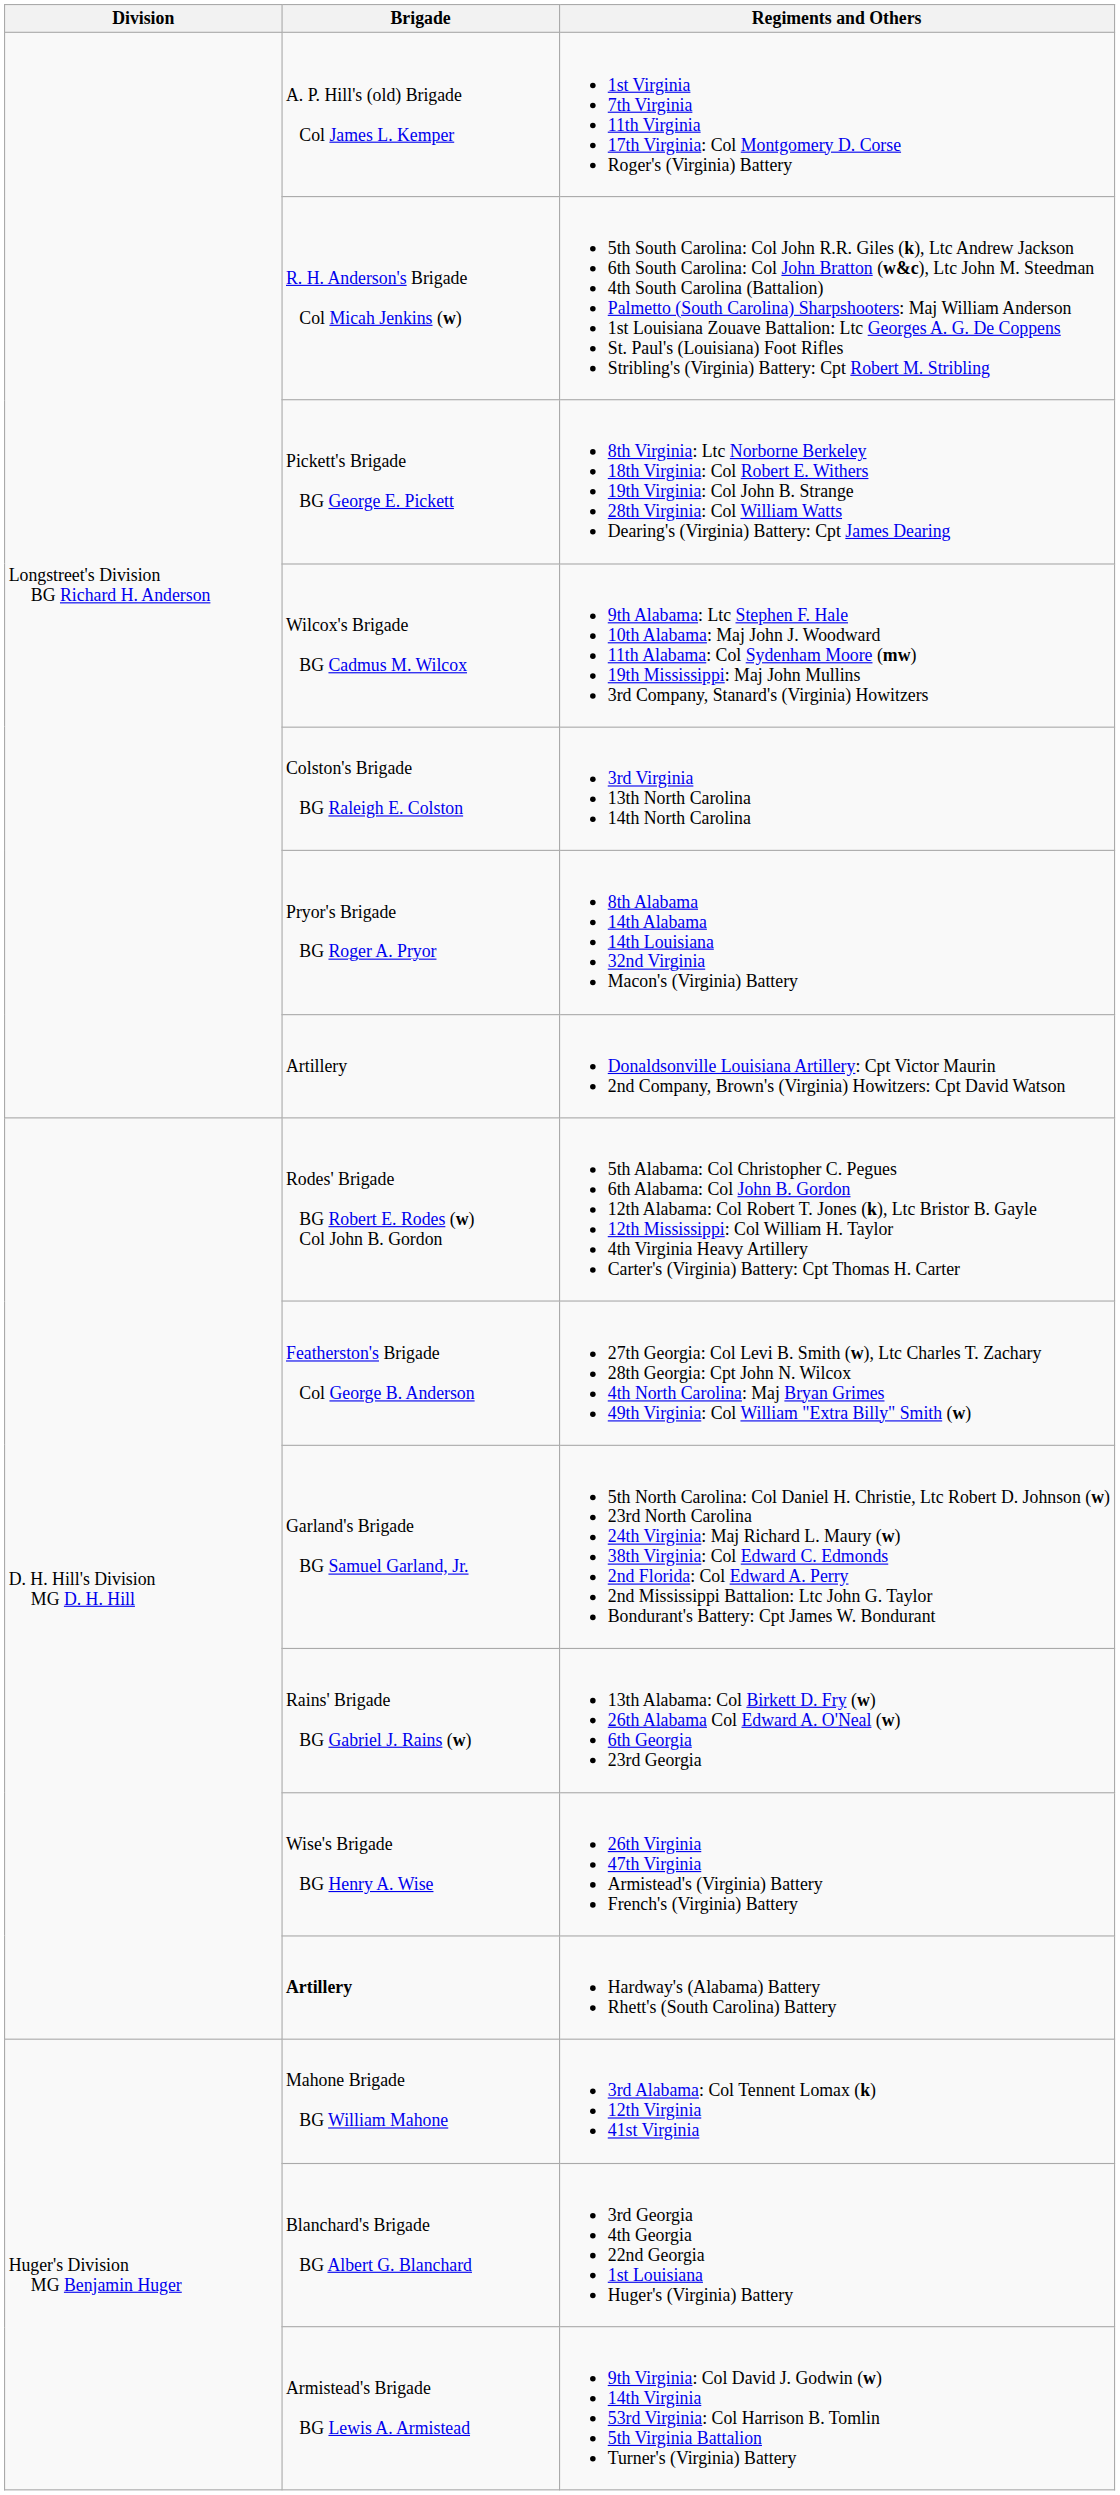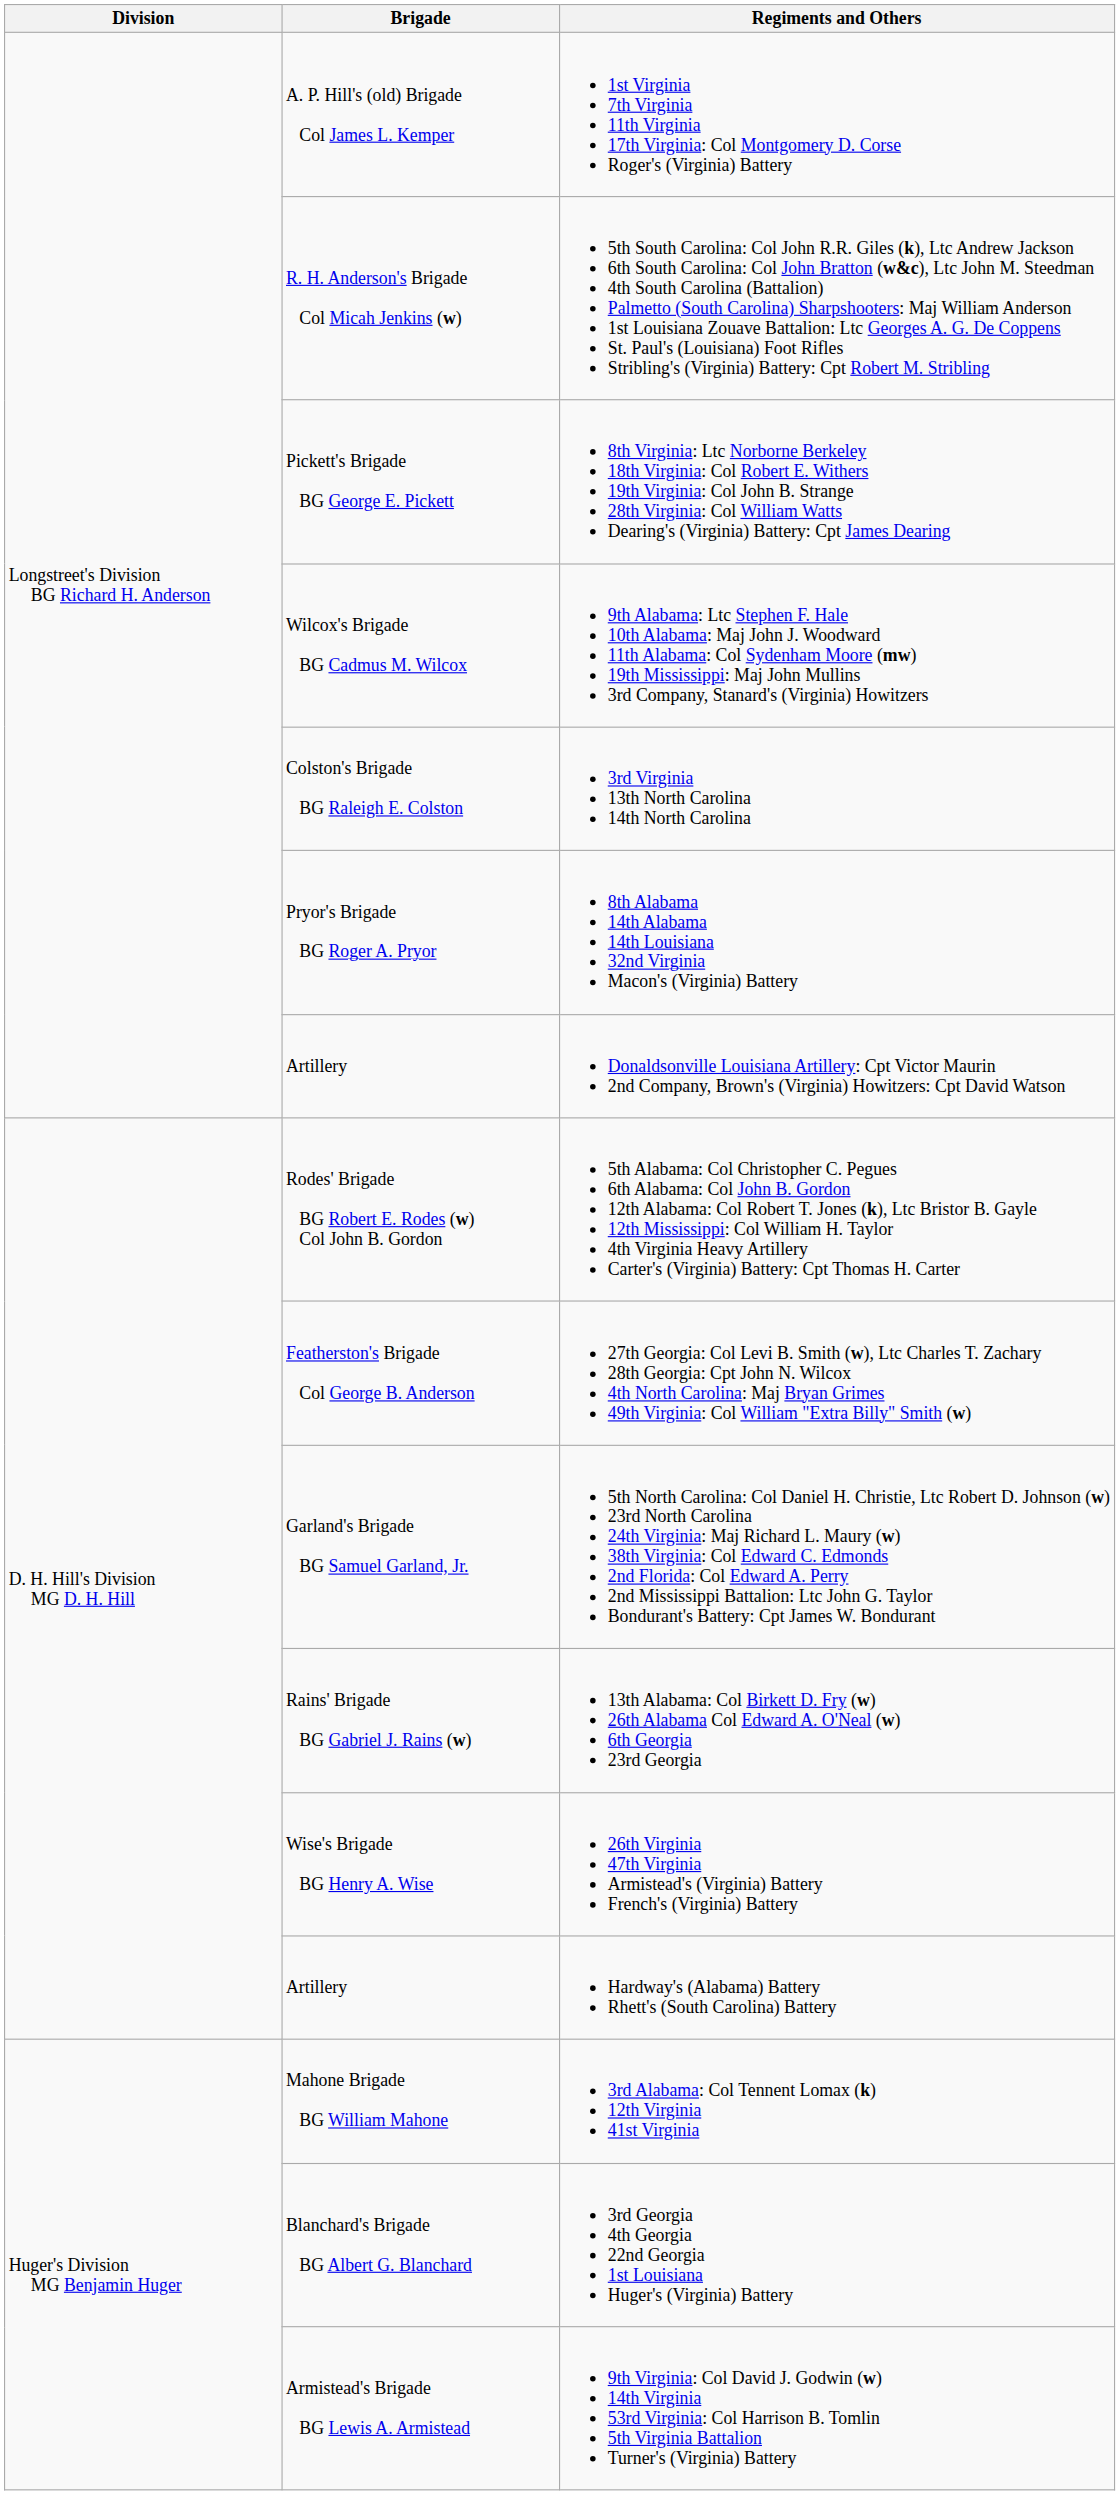(319, 1987) bold -> (317, 1987) normal
